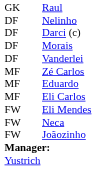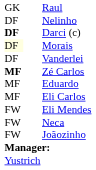(11, 32) normal -> (12, 32) bold
(11, 45) no background -> (11, 45) lightyellow background
(12, 71) normal -> (13, 71) bold
